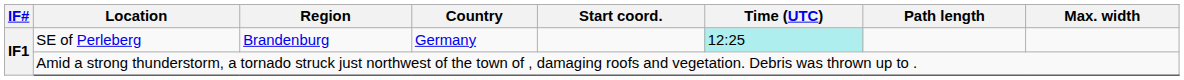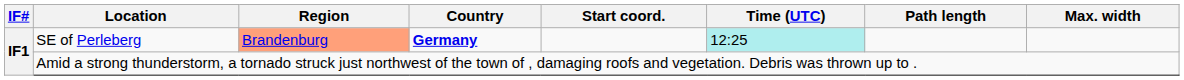(286, 39) no background -> (285, 39) lightsalmon background
(445, 39) normal -> (445, 39) bold
